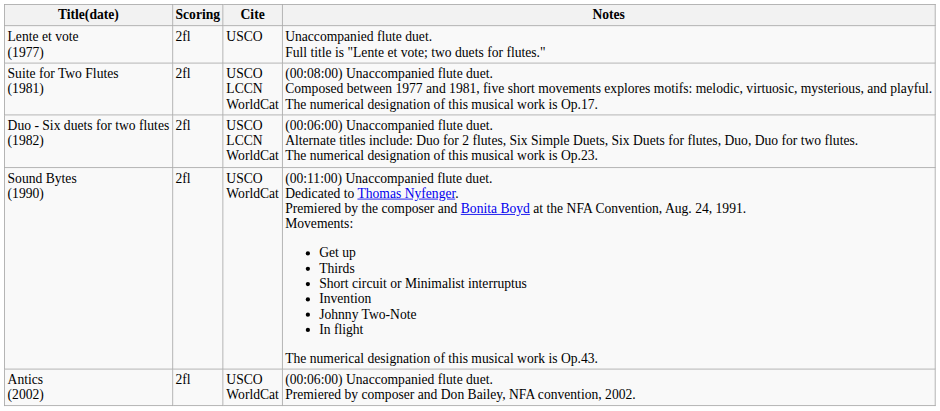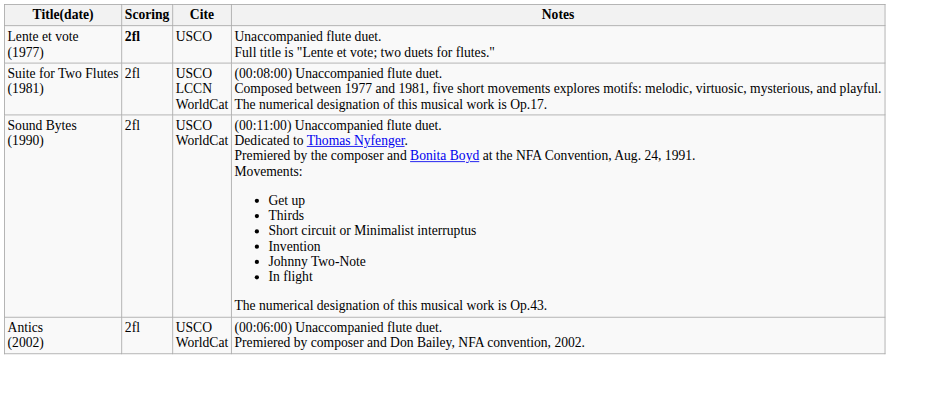(183, 36) normal -> (132, 36) bold
- row: (88, 133)
